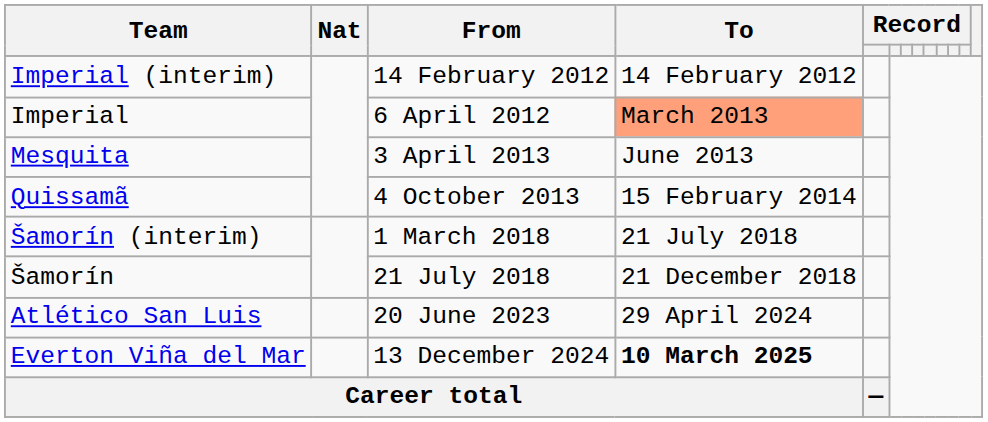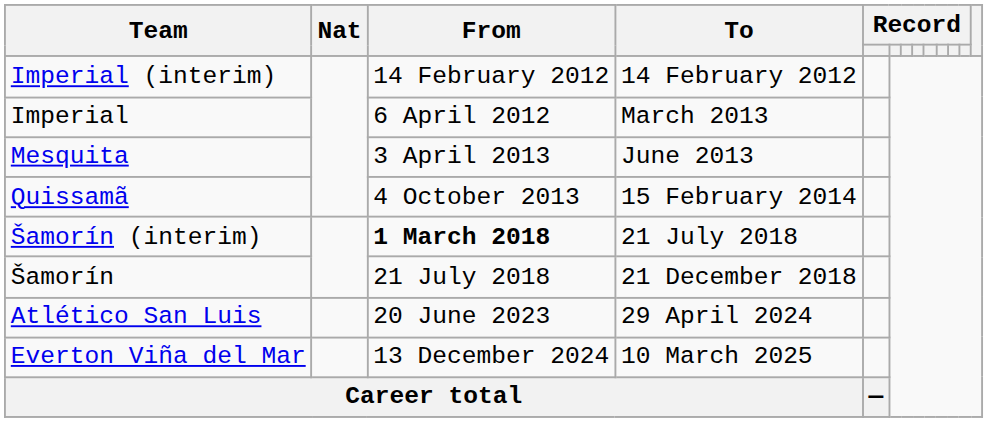(695, 117) lightsalmon background -> (695, 117) no background
(462, 237) normal -> (462, 237) bold
(717, 357) bold -> (717, 357) normal
